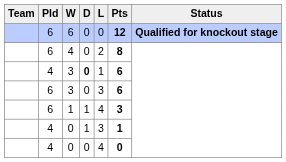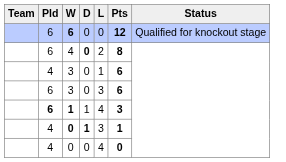(71, 33) normal -> (71, 33) bold
(207, 33) bold -> (201, 33) normal
(87, 52) normal -> (87, 52) bold
(87, 71) bold -> (87, 71) normal
(50, 109) normal -> (50, 109) bold
(71, 109) normal -> (71, 109) bold
(71, 128) normal -> (71, 128) bold
(87, 128) normal -> (87, 128) bold
